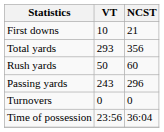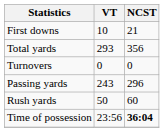rows swapped: (32, 65) <-> (29, 100)
(140, 118) normal -> (140, 118) bold
